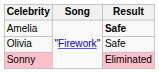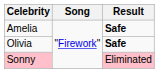(115, 44) normal -> (116, 44) bold
